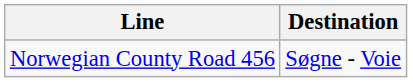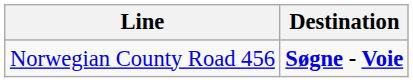(343, 58) normal -> (344, 58) bold
